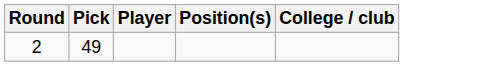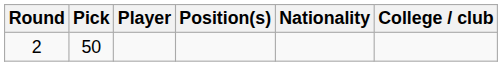+ column: (325, 18)
(91, 46) 49 -> (91, 46) 50
